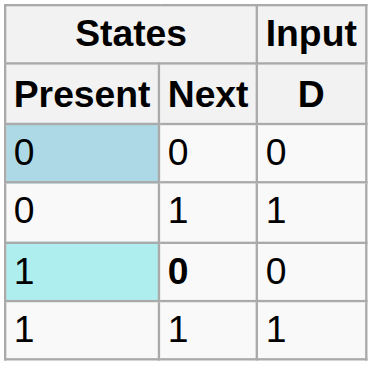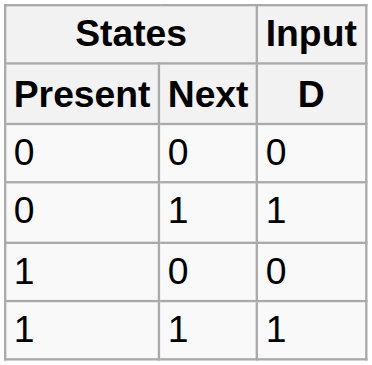(24, 152) lightblue background -> (24, 152) no background
(24, 270) paleturquoise background -> (24, 270) no background
(178, 270) bold -> (178, 270) normal
